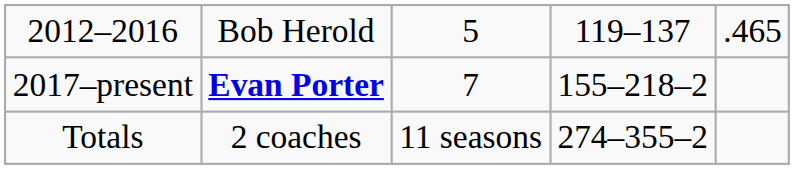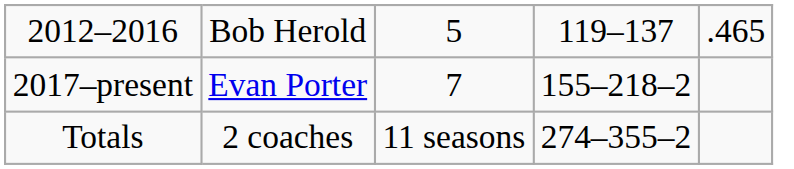(296, 84) bold -> (288, 84) normal
